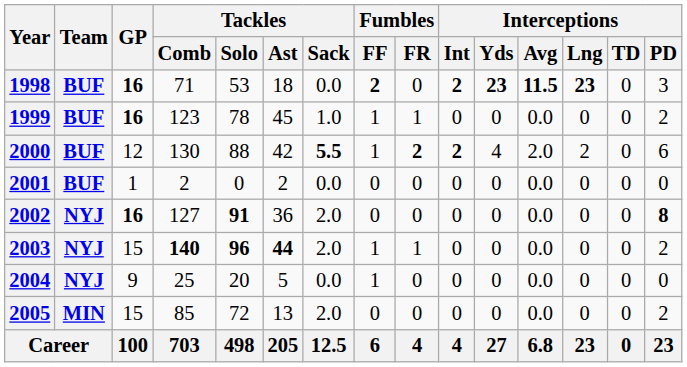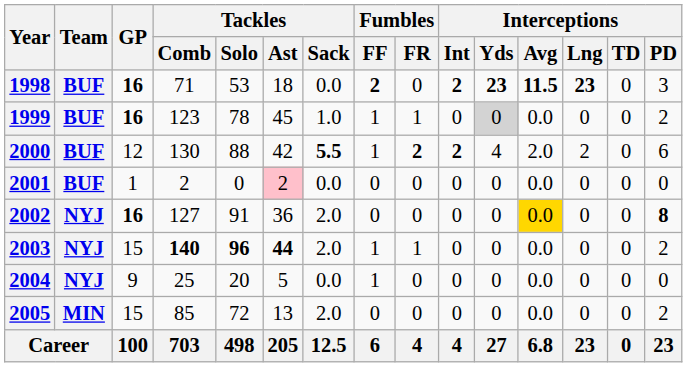(496, 118) no background -> (496, 118) lightgrey background
(283, 183) no background -> (283, 183) pink background
(239, 215) bold -> (239, 215) normal
(540, 215) no background -> (540, 215) gold background
